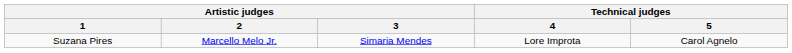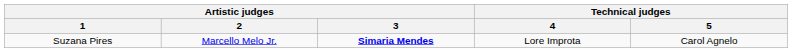(396, 40) normal -> (396, 40) bold
